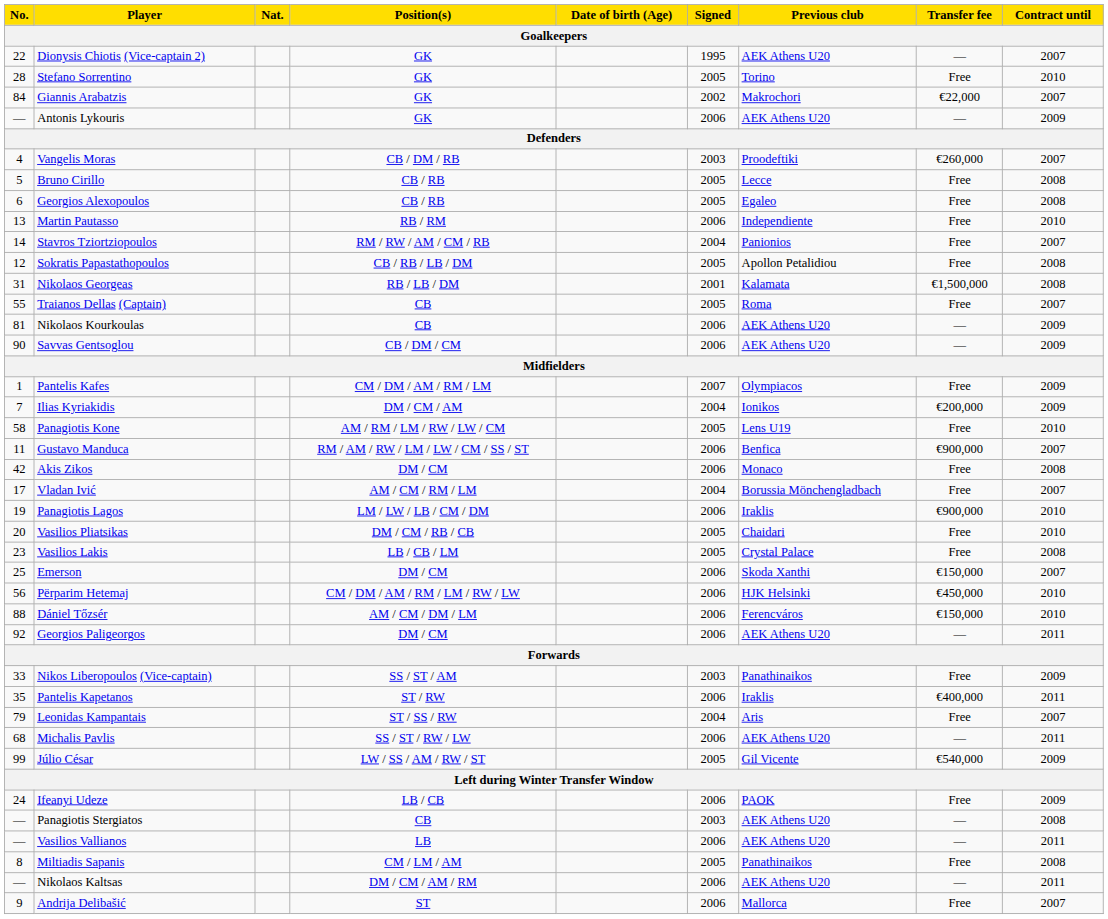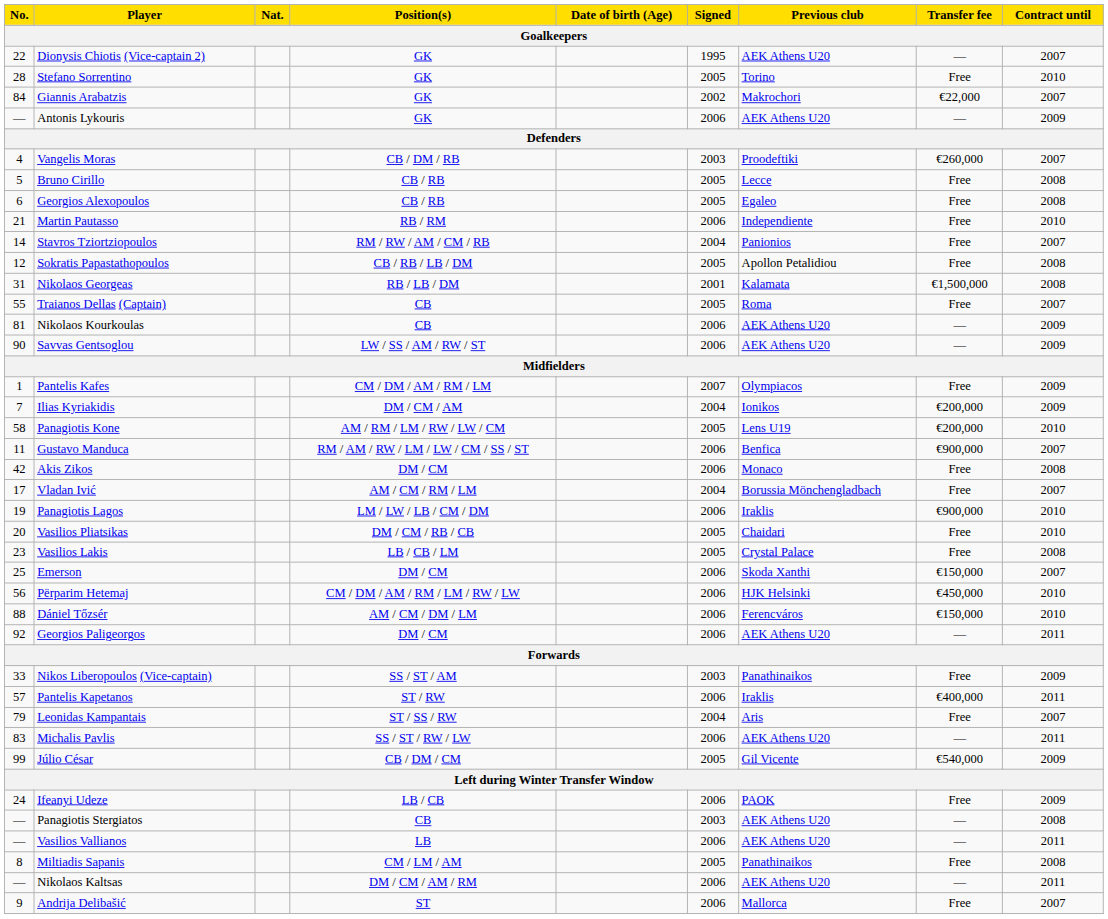(19, 221) 13 -> (19, 221) 21
(423, 345) CB / DM / CM -> (423, 345) LW / SS / AM / RW / ST
(960, 428) Free -> (960, 428) €200,000
(19, 697) 35 -> (19, 697) 57
(19, 738) 68 -> (19, 738) 83
(423, 759) LW / SS / AM / RW / ST -> (423, 759) CB / DM / CM
